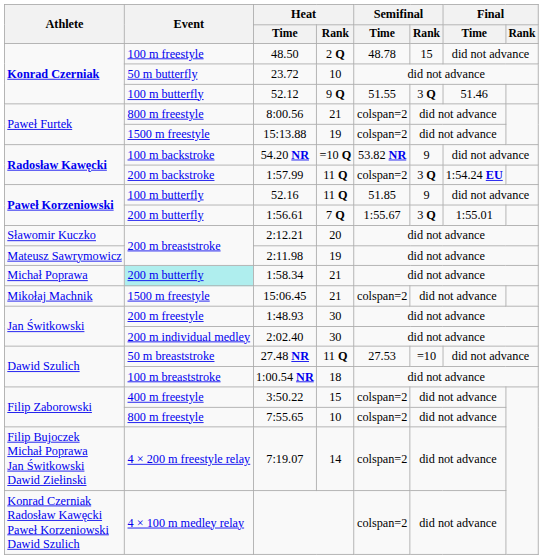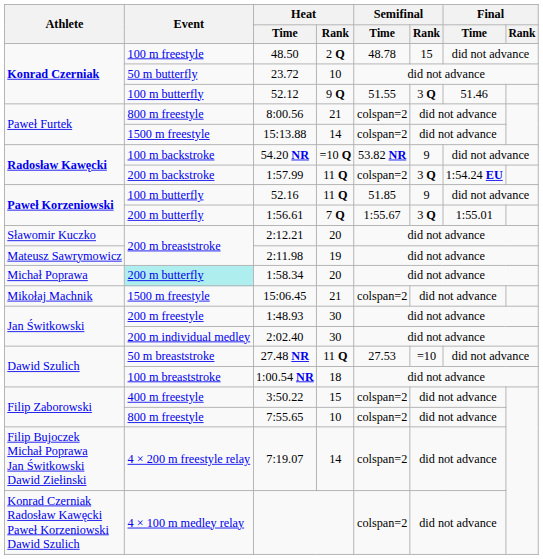(335, 135) 19 -> (335, 135) 14
(335, 276) 21 -> (335, 276) 20
